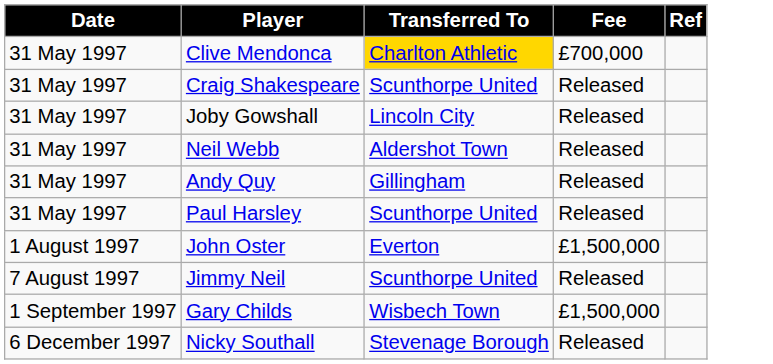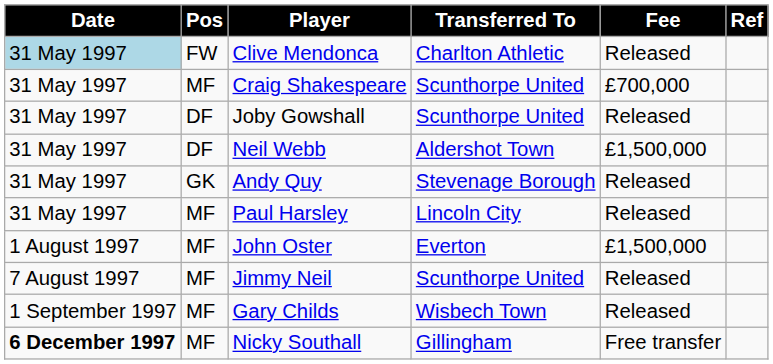+ column: (205, 20)
(68, 52) no background -> (68, 52) lightblue background
(443, 52) gold background -> (490, 52) no background
(601, 52) £700,000 -> (648, 52) Released
(601, 85) Released -> (647, 85) £700,000
(422, 117) Lincoln City -> (500, 117) Scunthorpe United
(601, 149) Released -> (656, 149) £1,500,000
(417, 181) Gillingham -> (506, 181) Stevenage Borough
(453, 213) Scunthorpe United -> (468, 213) Lincoln City
(609, 310) £1,500,000 -> (648, 310) Released
(90, 342) normal -> (92, 342) bold
(459, 342) Stevenage Borough -> (464, 342) Gillingham
(601, 342) Released -> (663, 342) Free transfer
